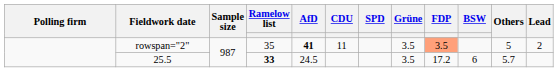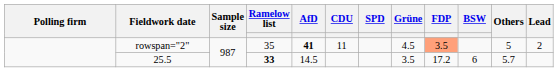(408, 45) 3.5 -> (408, 45) 4.5
(309, 60) 24.5 -> (309, 60) 14.5
